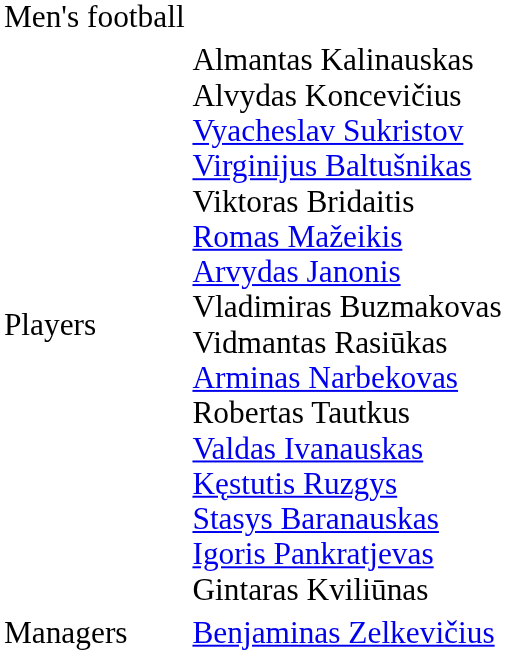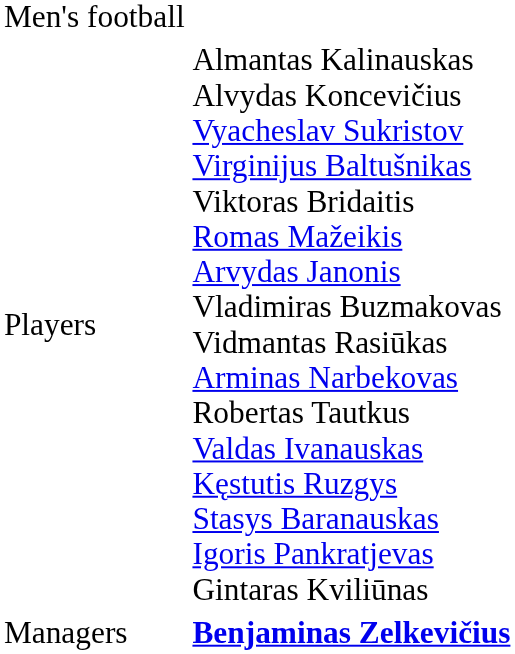(344, 632) normal -> (351, 632) bold
